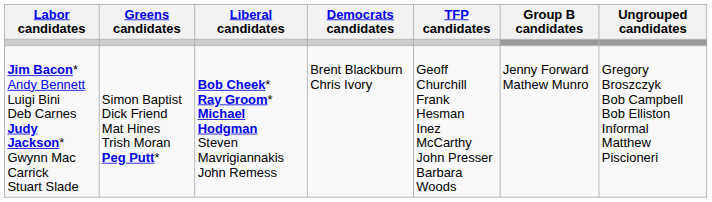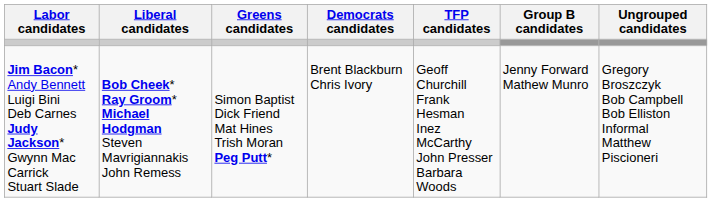columns swapped: (251, 22) <-> (147, 22)
